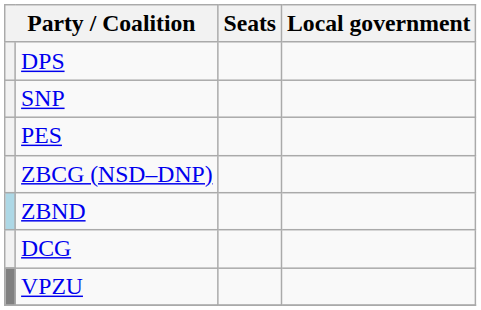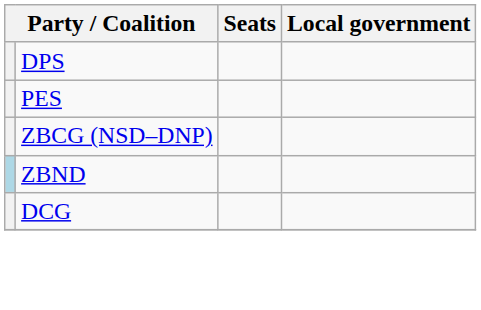- row: (43, 98)
- row: (52, 286)
